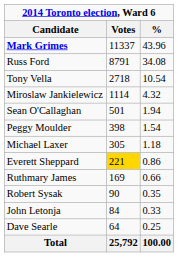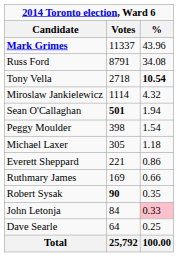(154, 78) normal -> (154, 78) bold
(117, 111) normal -> (117, 111) bold
(117, 161) gold background -> (117, 161) no background
(114, 194) normal -> (114, 194) bold
(152, 210) no background -> (152, 210) pink background
